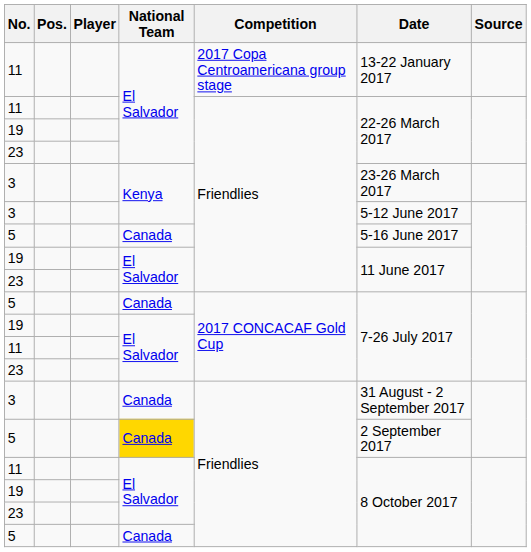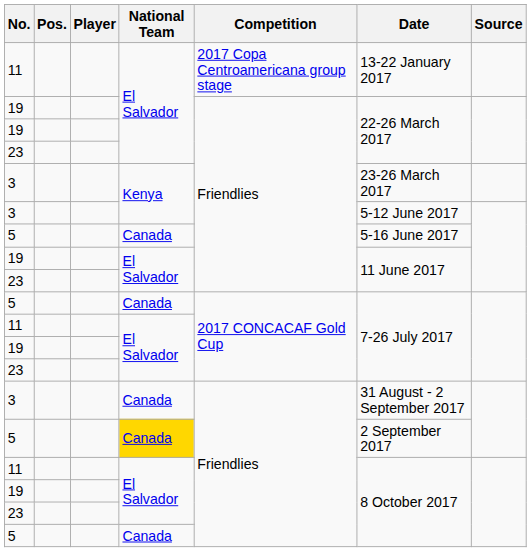(15, 108) 11 -> (16, 108) 19
(16, 325) 19 -> (15, 325) 11
(15, 348) 11 -> (16, 348) 19
